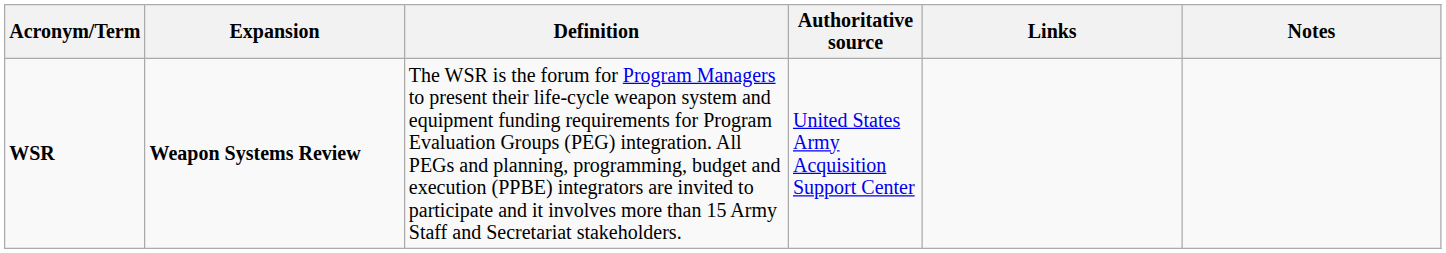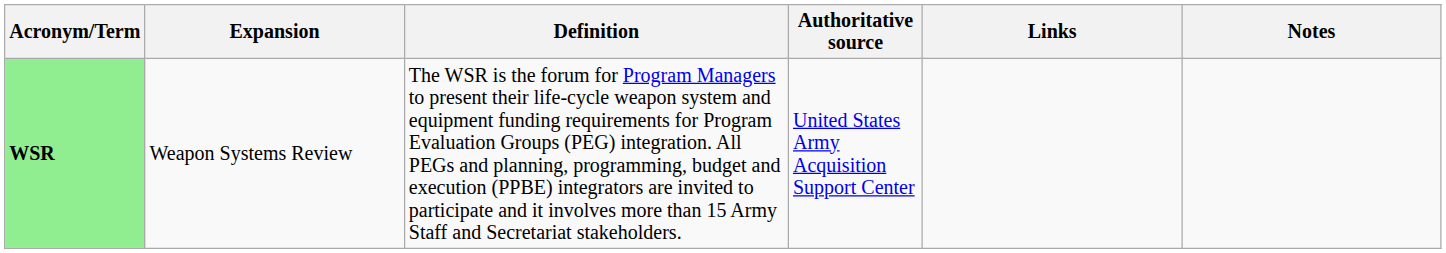(32, 153) no background -> (32, 153) lightgreen background
(255, 153) bold -> (251, 153) normal
